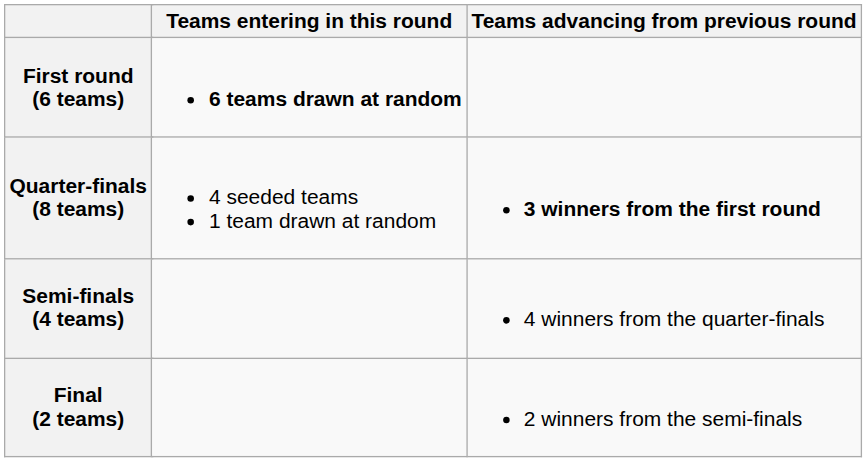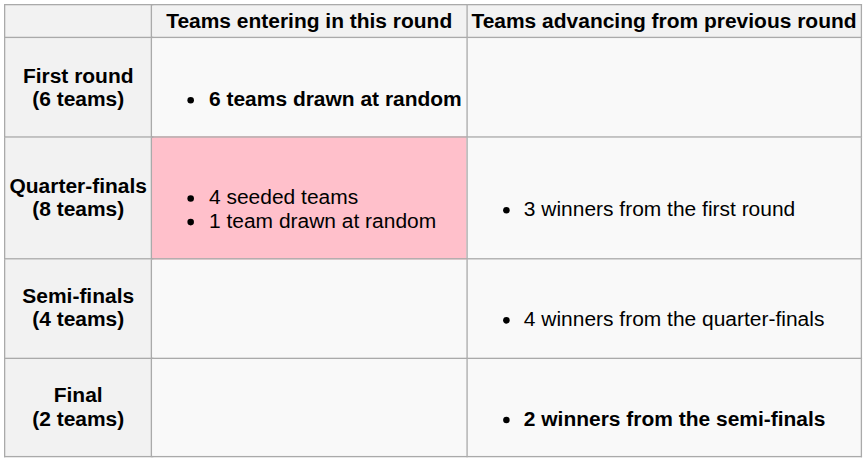(309, 210) no background -> (309, 210) pink background
(664, 210) bold -> (664, 210) normal
(664, 419) normal -> (664, 419) bold
